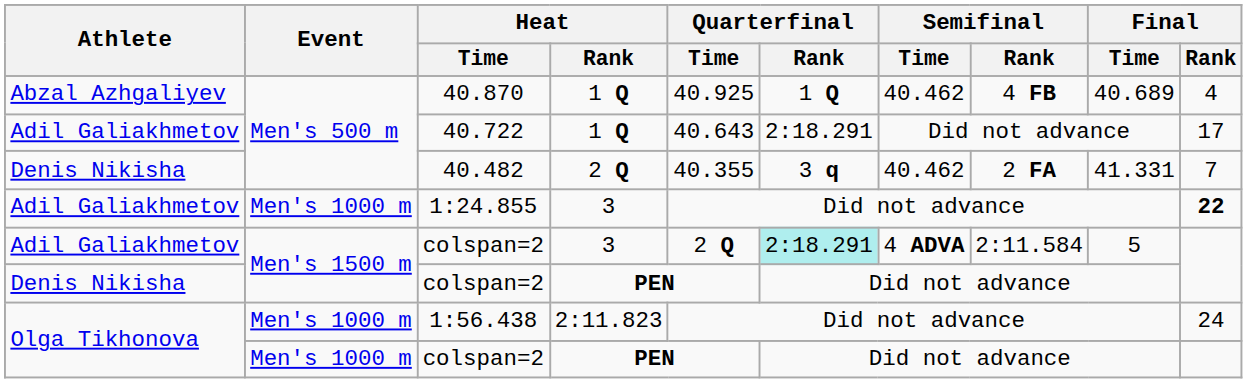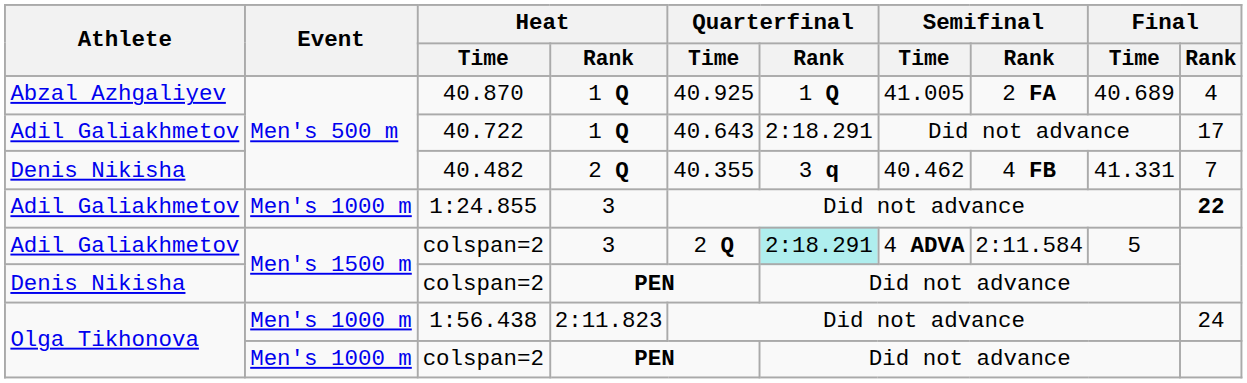(924, 95) 40.462 -> (924, 95) 41.005
(1029, 95) 4 FB -> (1029, 95) 2 FA
(1029, 170) 2 FA -> (1029, 170) 4 FB
